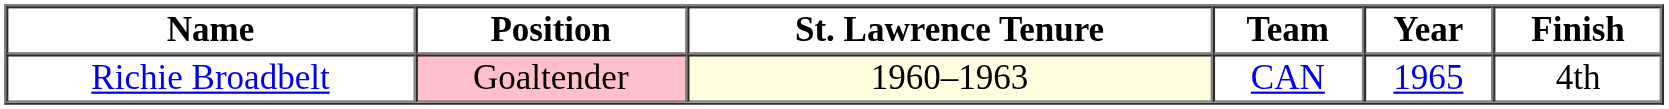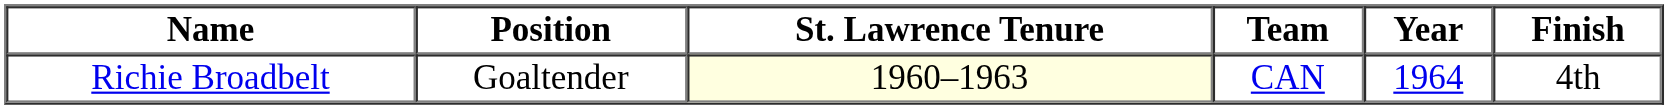(551, 77) pink background -> (551, 77) no background
(1428, 77) 1965 -> (1428, 77) 1964
